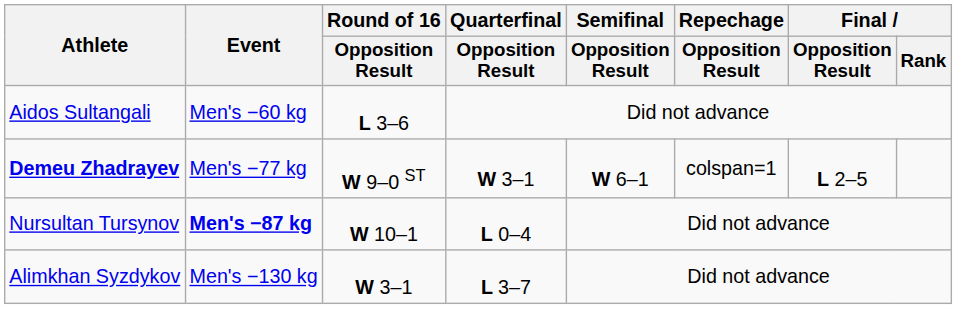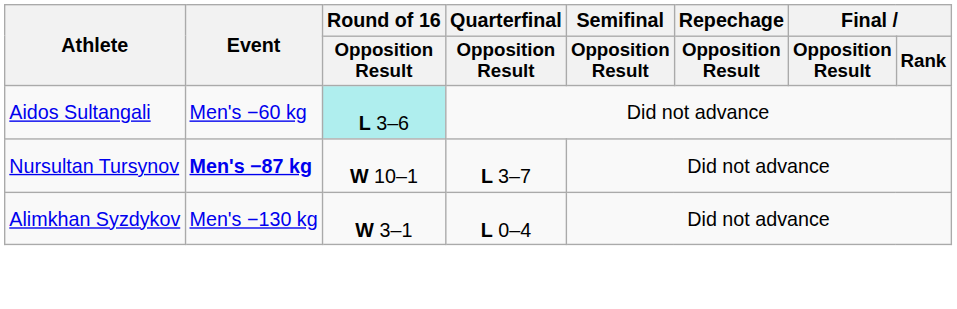(384, 124) no background -> (384, 124) paleturquoise background
- row: (94, 168)
(506, 235) L 0–4 -> (506, 177) L 3–7
(506, 288) L 3–7 -> (506, 230) L 0–4
